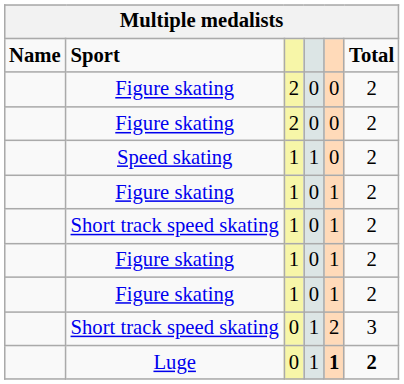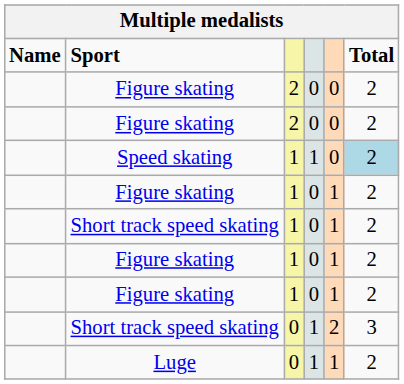(372, 157) no background -> (372, 157) lightblue background
(334, 362) bold -> (334, 362) normal
(372, 362) bold -> (372, 362) normal
